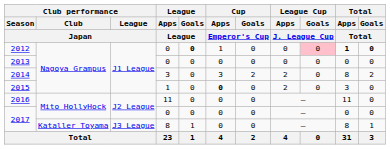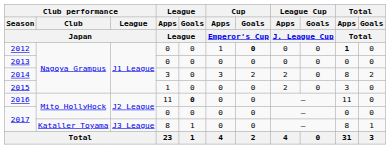(192, 49) bold -> (192, 49) normal
(253, 49) normal -> (253, 49) bold
(318, 49) pink background -> (318, 49) no background
(372, 49) bold -> (372, 49) normal
(221, 87) bold -> (221, 87) normal
(192, 100) normal -> (192, 100) bold
